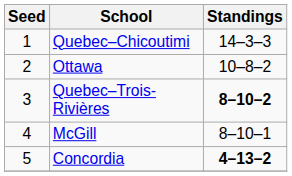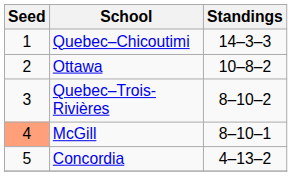(245, 100) bold -> (245, 100) normal
(27, 134) no background -> (27, 134) lightsalmon background
(245, 158) bold -> (245, 158) normal
